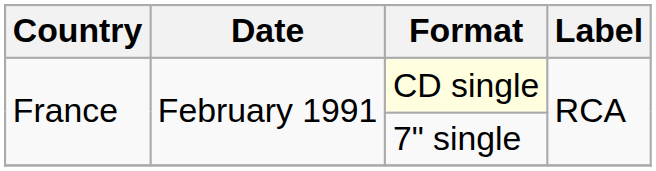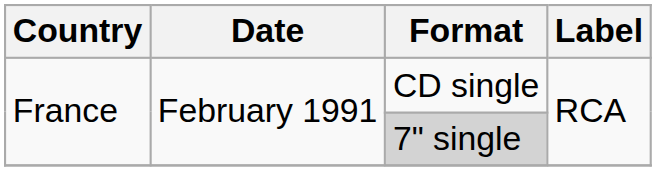(466, 84) lightyellow background -> (466, 84) no background
(457, 138) no background -> (457, 138) lightgrey background
